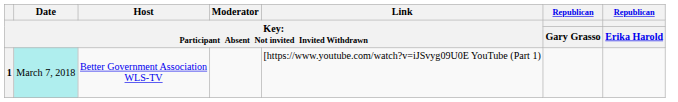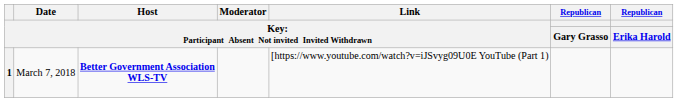(46, 72) paleturquoise background -> (46, 72) no background
(144, 72) normal -> (147, 72) bold
